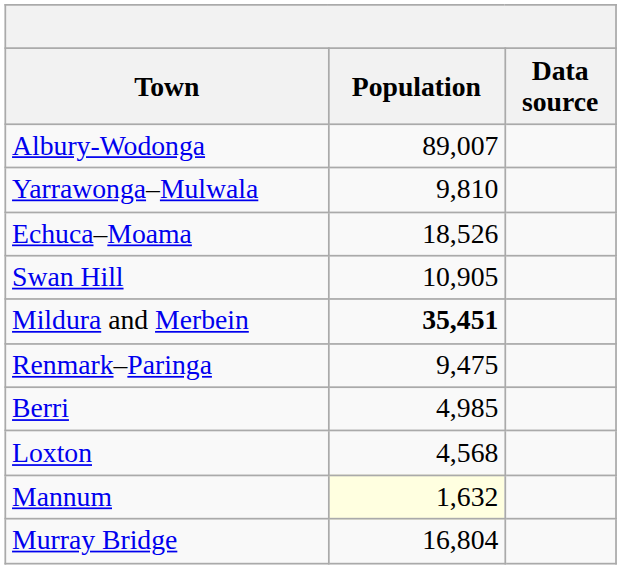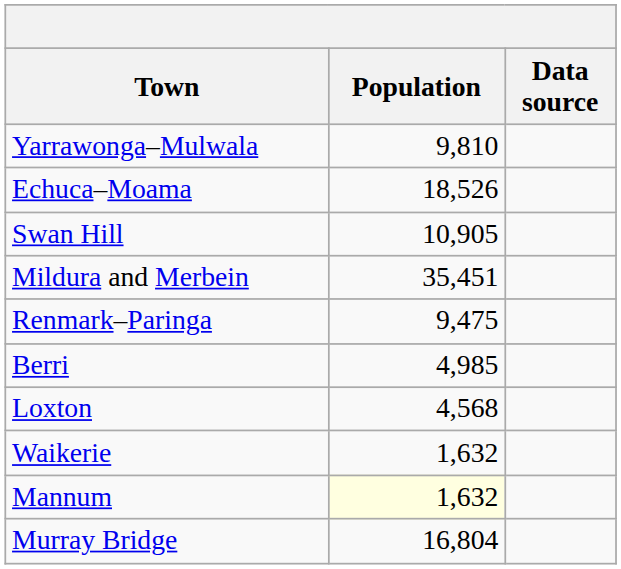- row: (109, 145)
(460, 320) bold -> (460, 277) normal
+ row: (62, 452)
